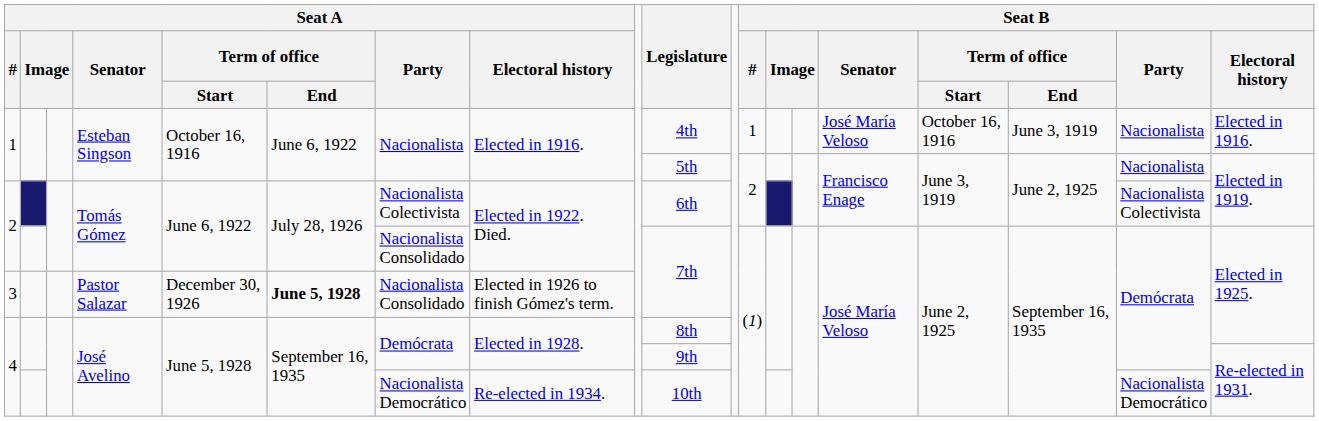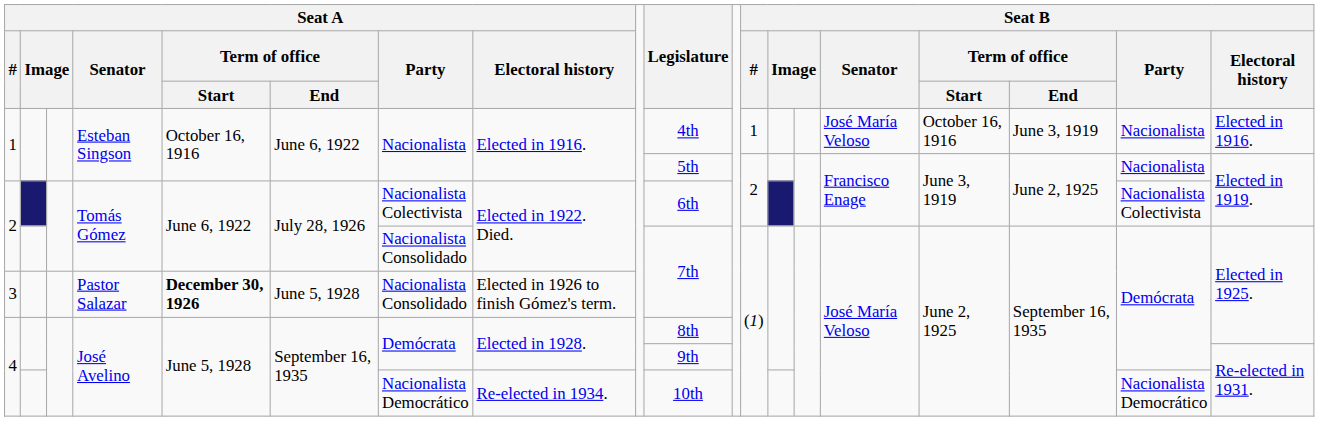(213, 294) normal -> (215, 294) bold
(316, 294) bold -> (317, 294) normal
